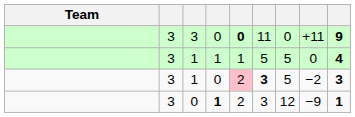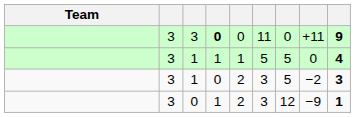(218, 36) normal -> (218, 36) bold
(241, 36) bold -> (241, 36) normal
(241, 79) pink background -> (241, 79) no background
(264, 79) bold -> (264, 79) normal
(218, 101) bold -> (218, 101) normal
